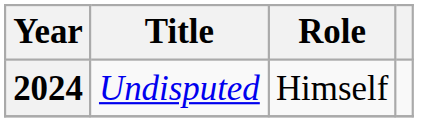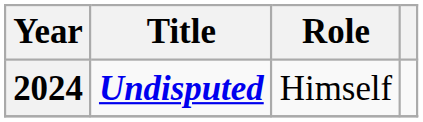(179, 87) normal -> (181, 87) bold
